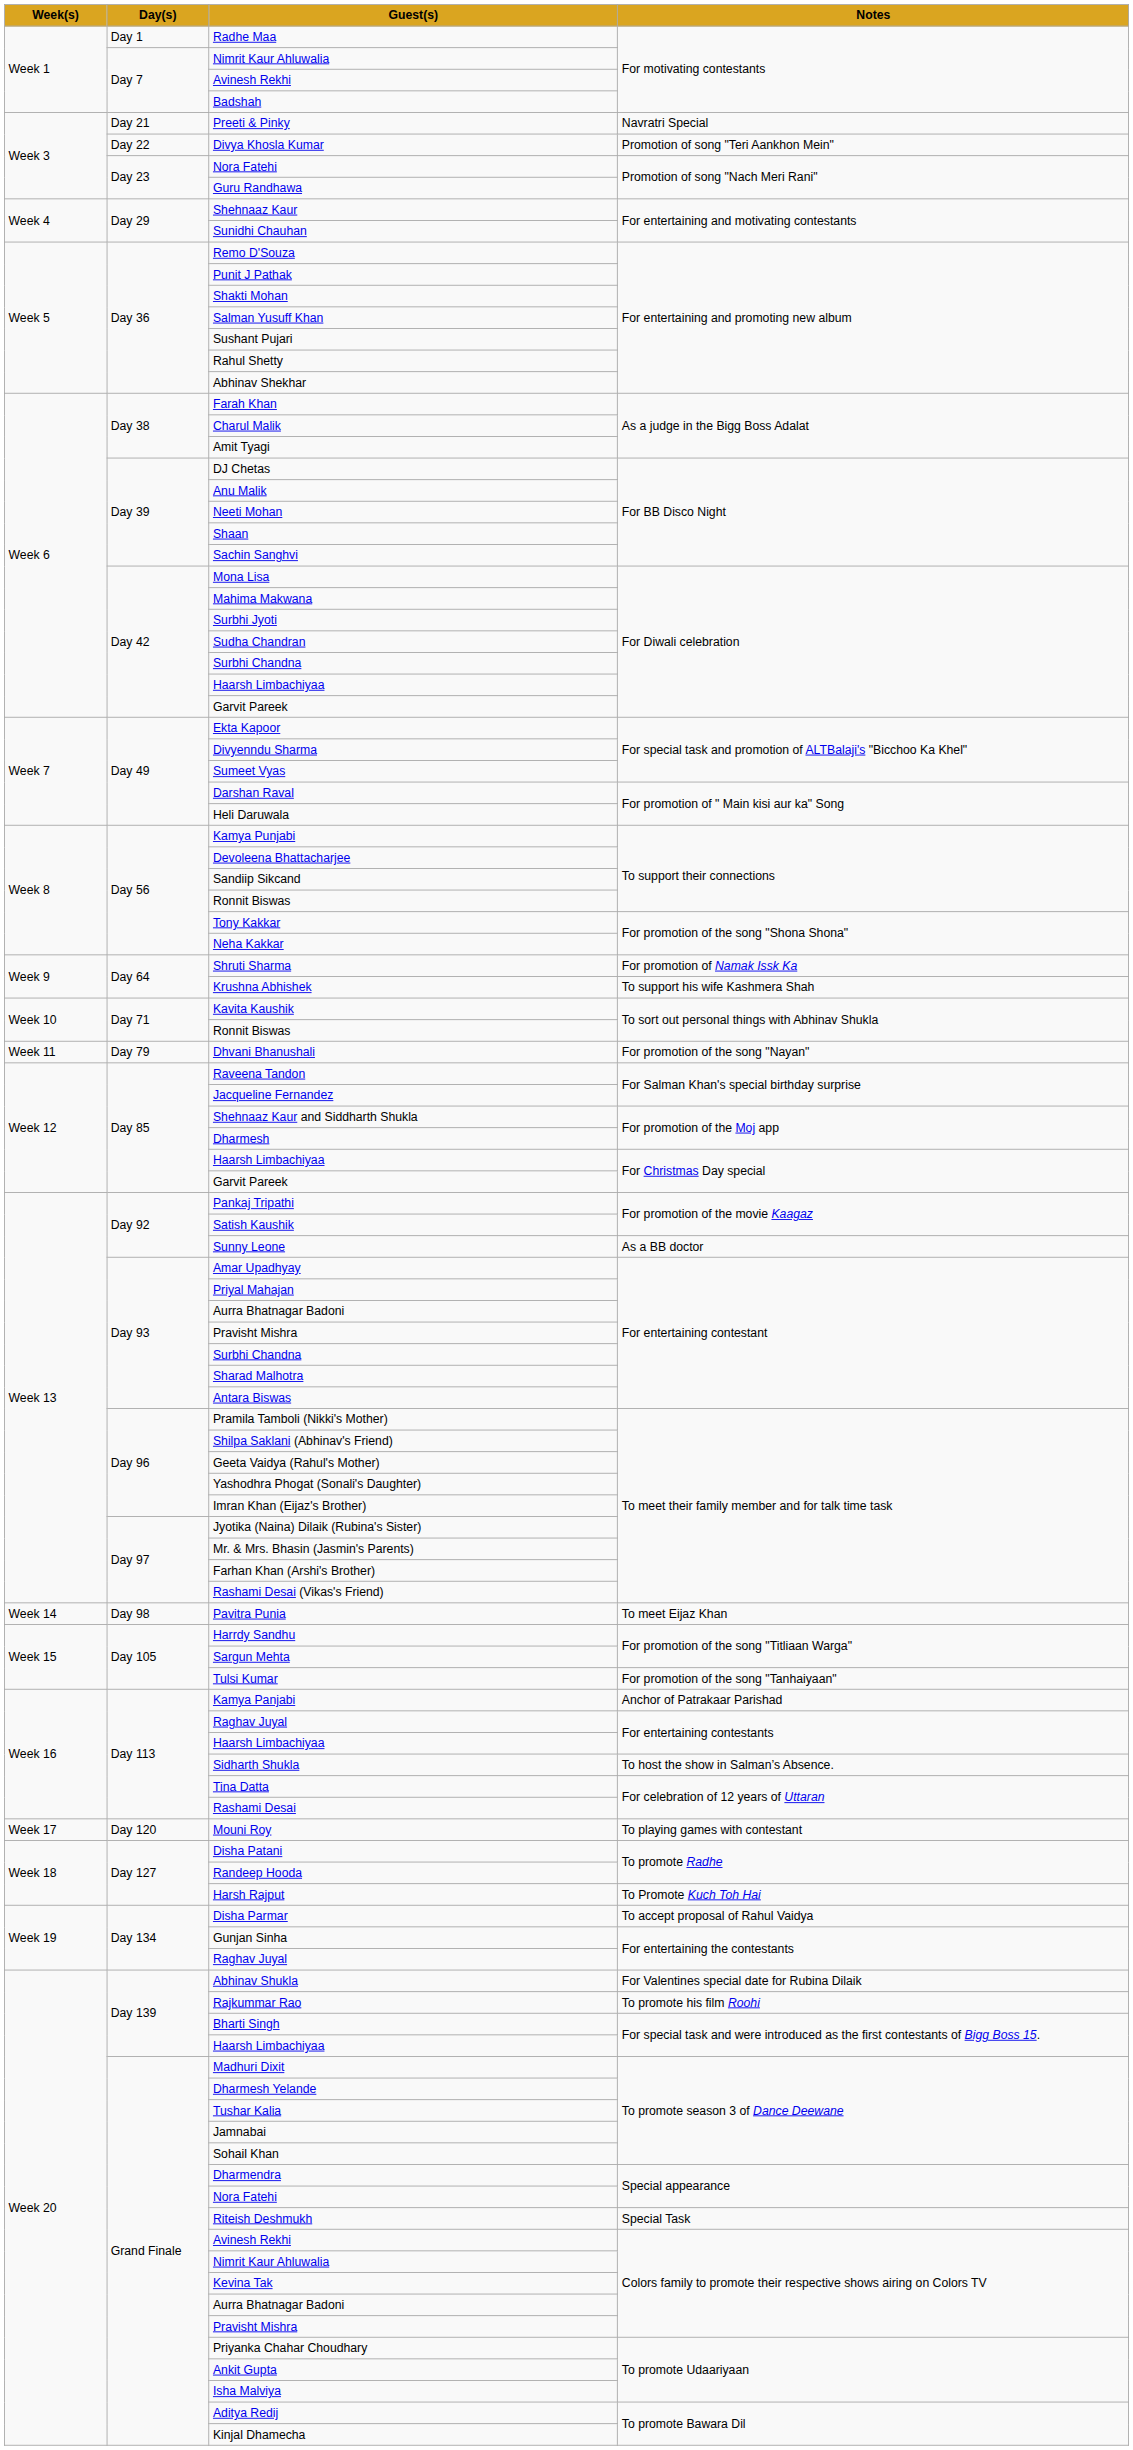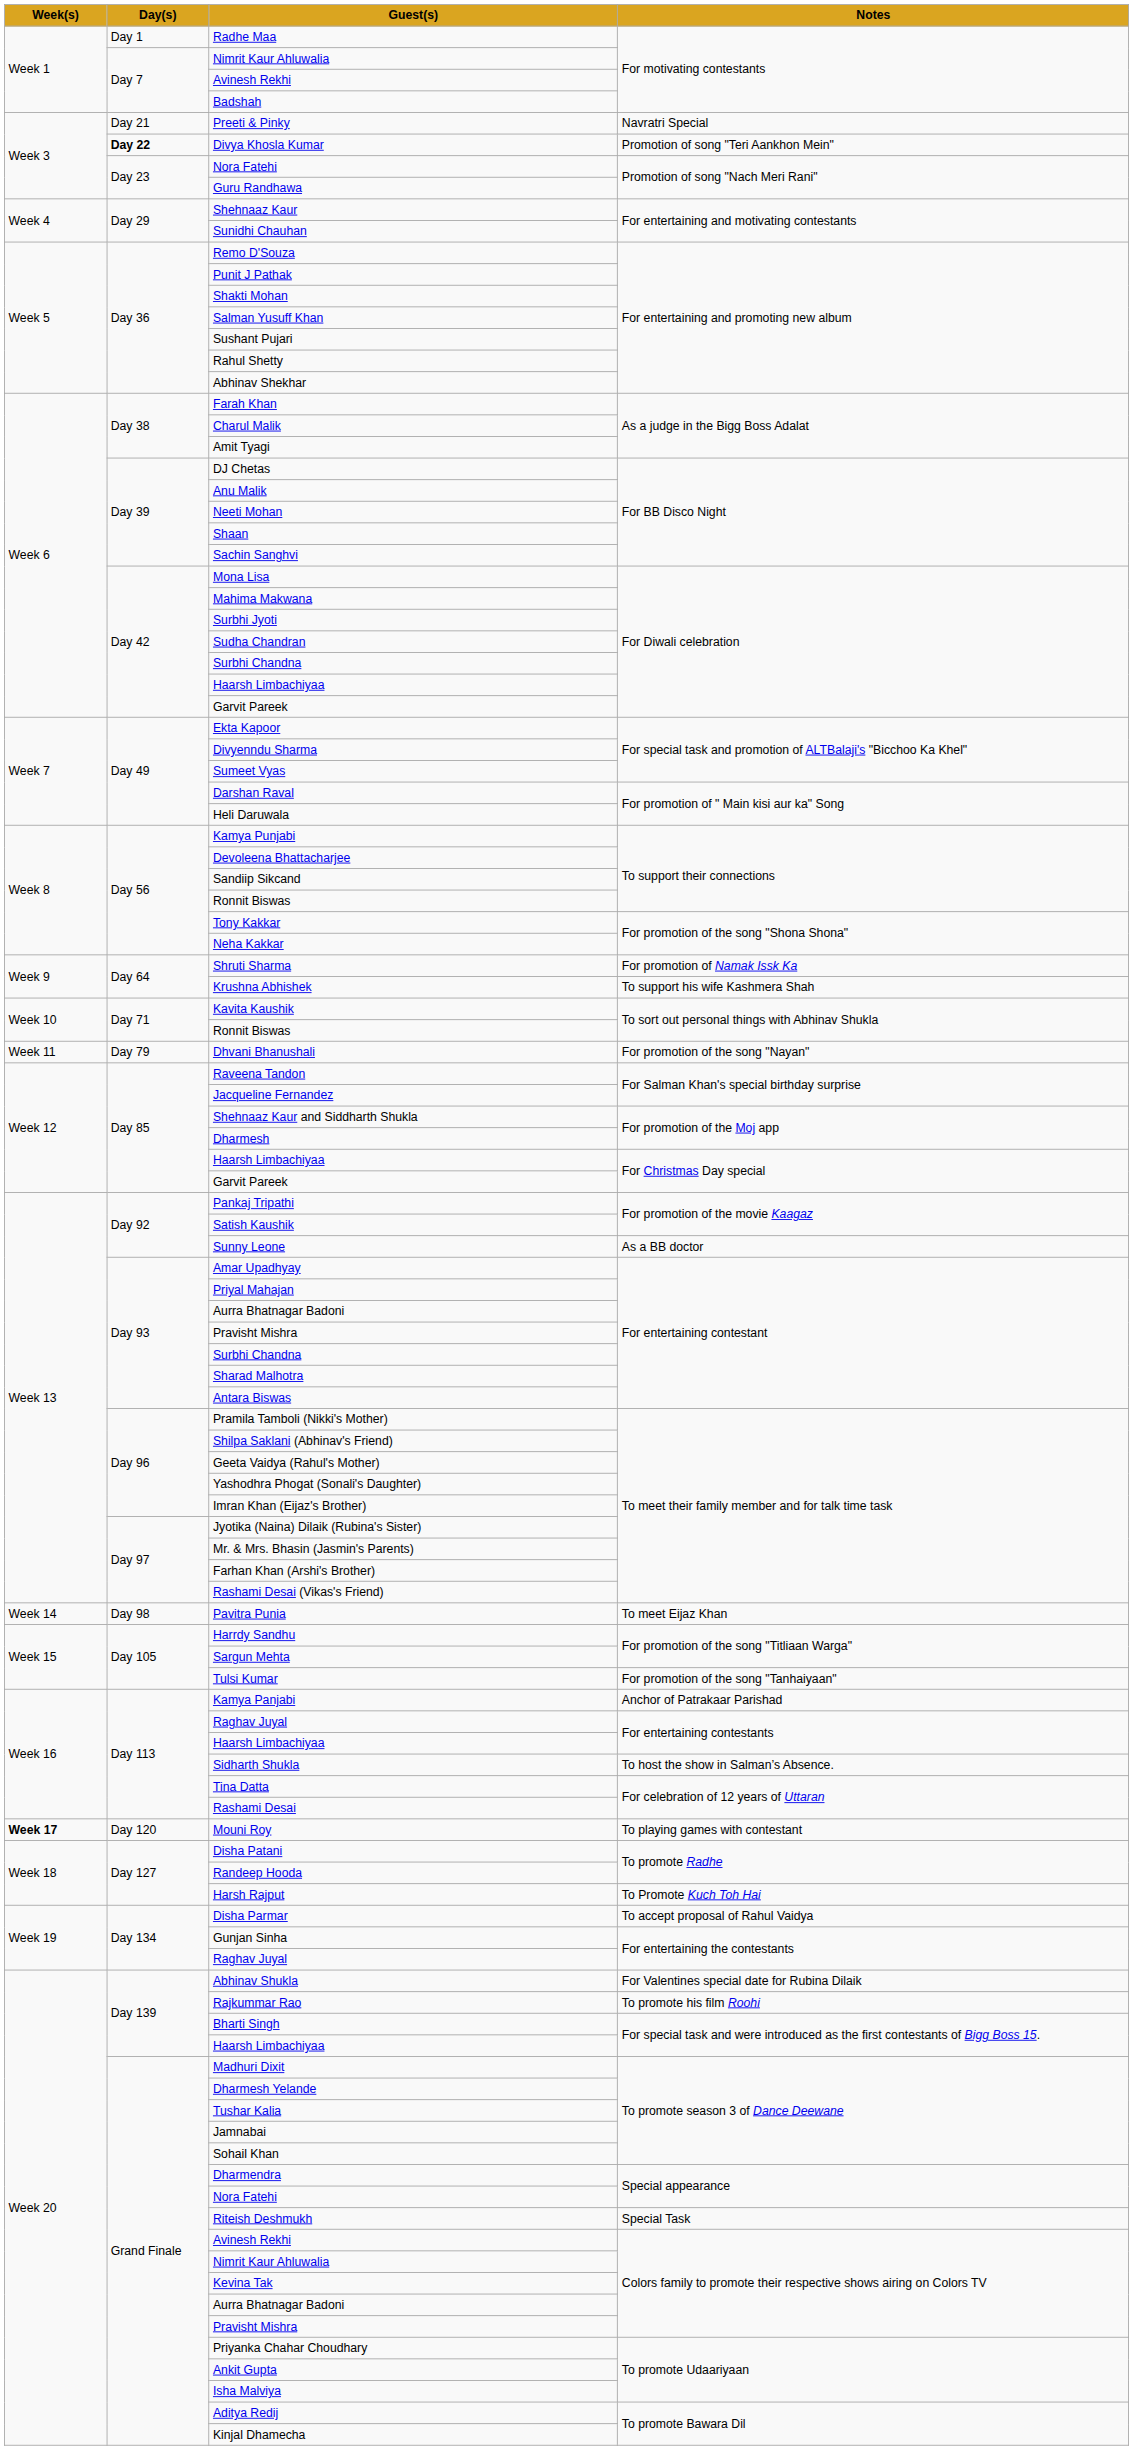(130, 144) normal -> (130, 144) bold
(33, 1829) normal -> (33, 1829) bold
